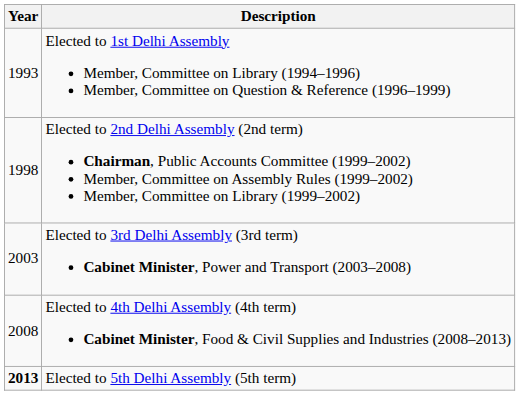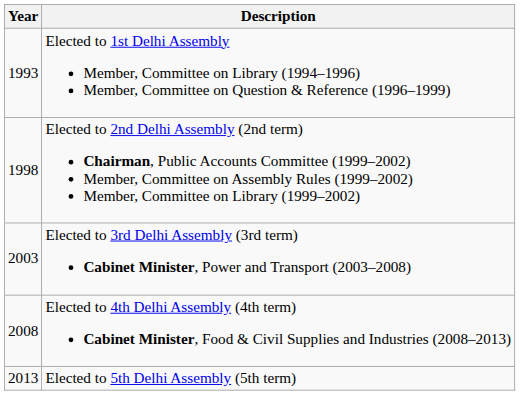(23, 378) bold -> (23, 378) normal
